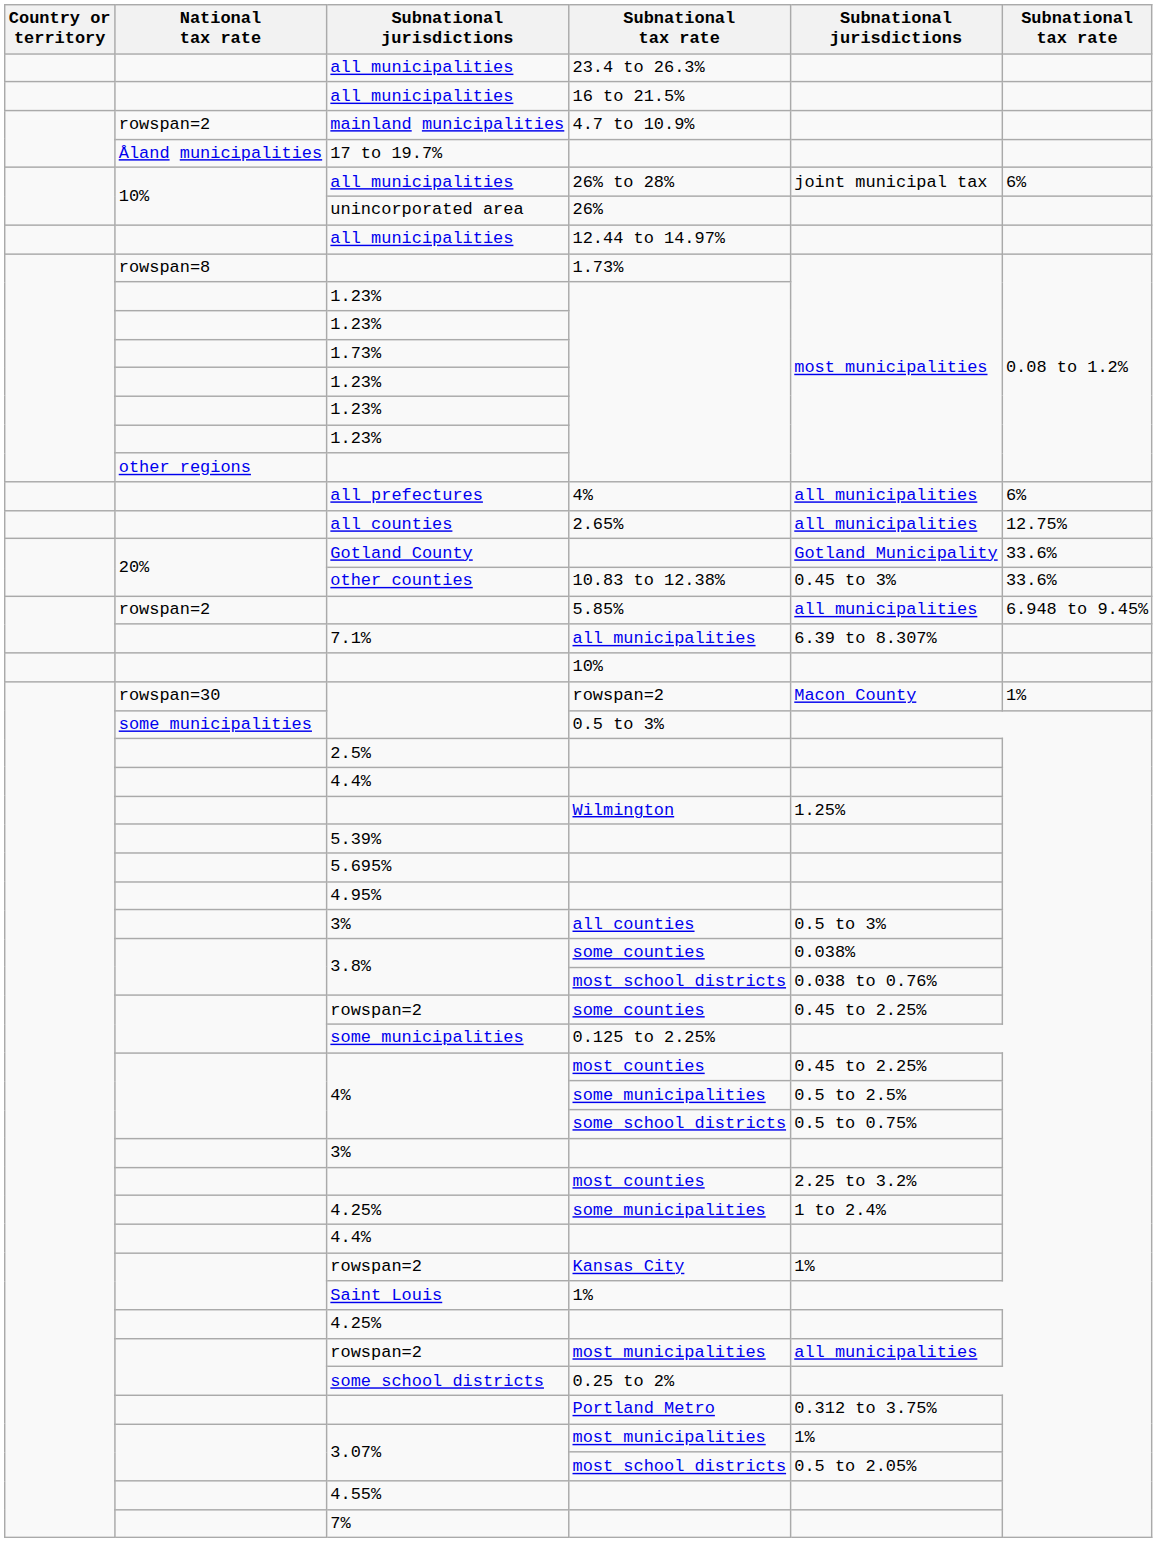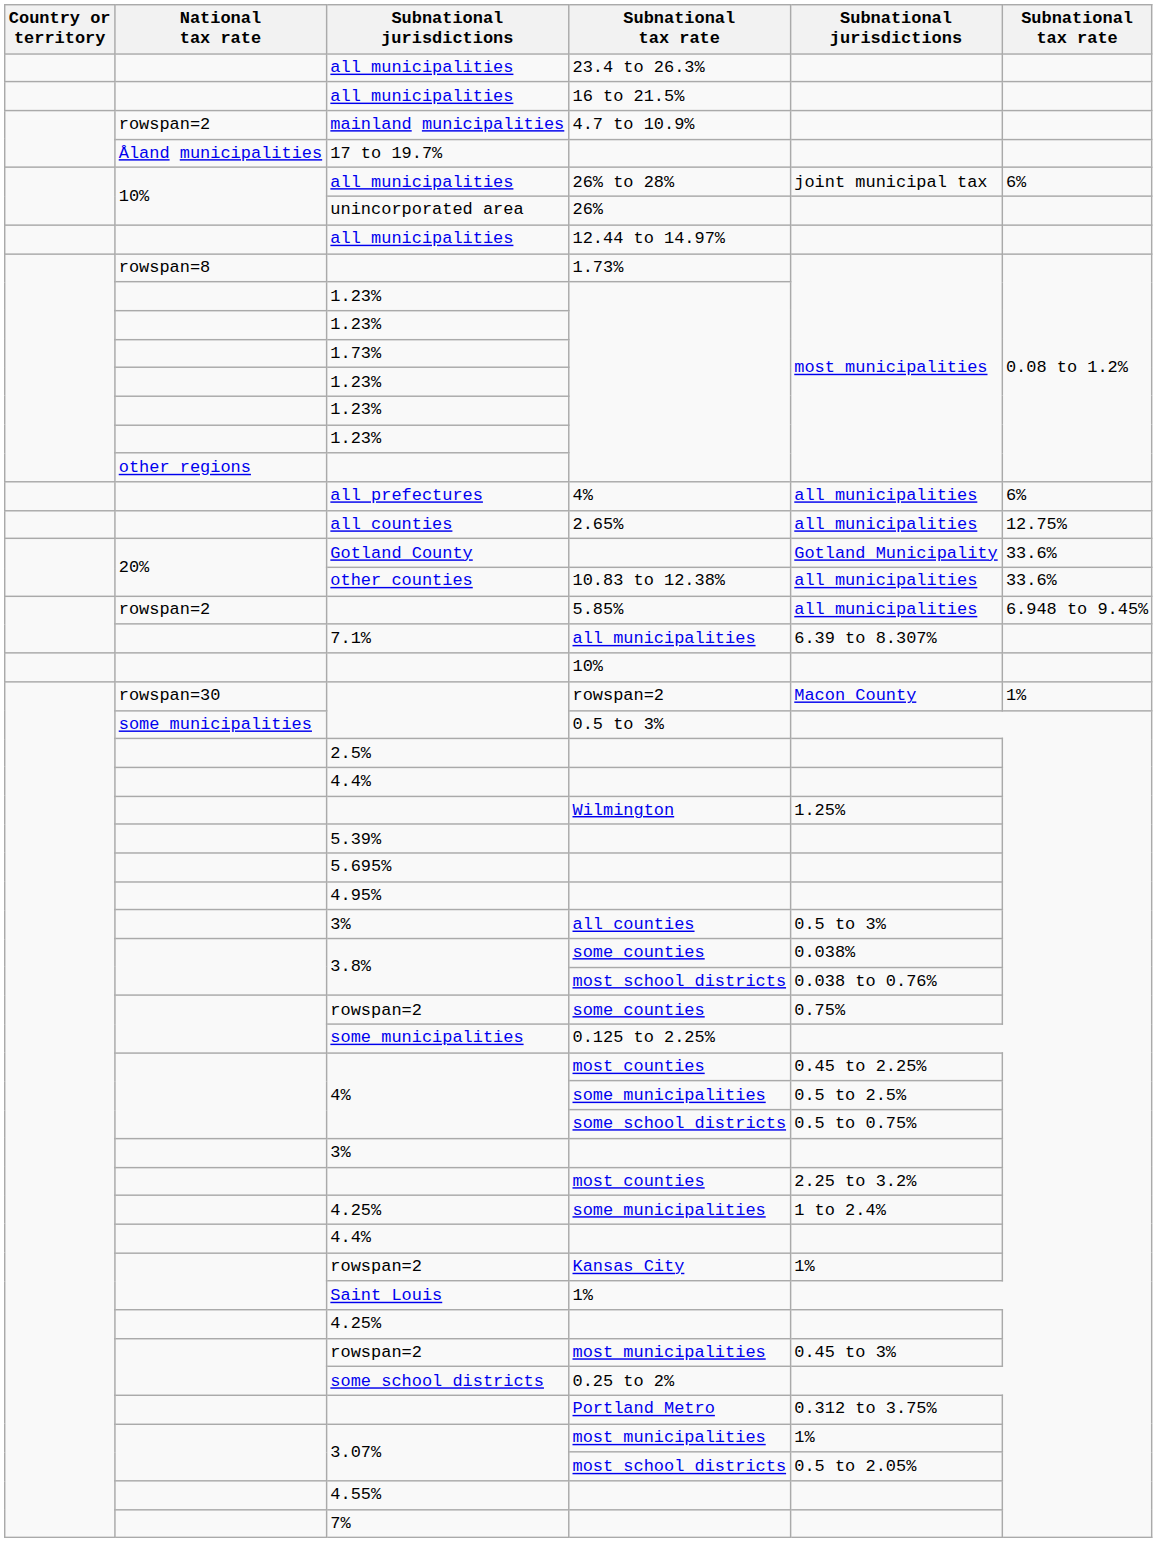(845, 581) 0.45 to 3% -> (886, 581) all municipalities
(860, 1010) 0.45 to 2.25% -> (820, 1010) 0.75%
(886, 1352) all municipalities -> (845, 1352) 0.45 to 3%
